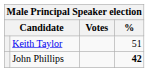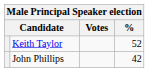(137, 43) 51 -> (137, 43) 52
(137, 59) bold -> (137, 59) normal
